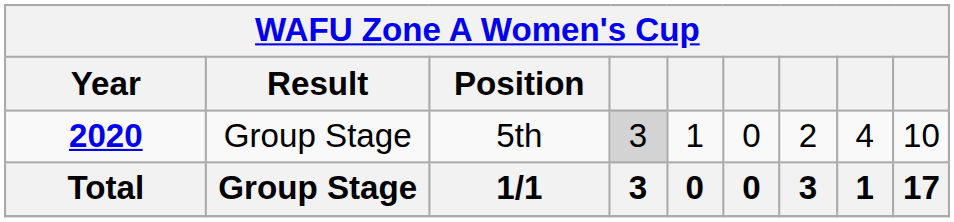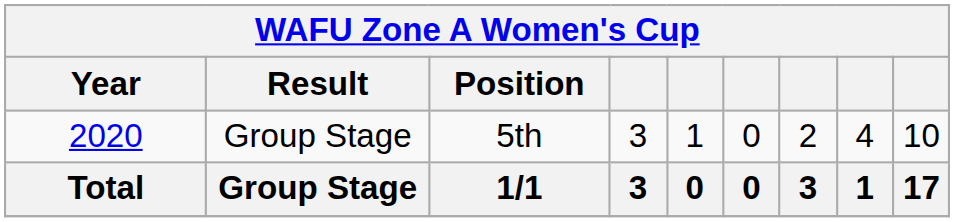(106, 135) bold -> (106, 135) normal
(638, 135) lightgrey background -> (638, 135) no background
